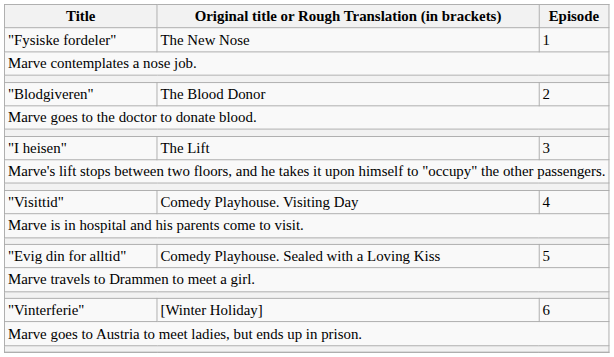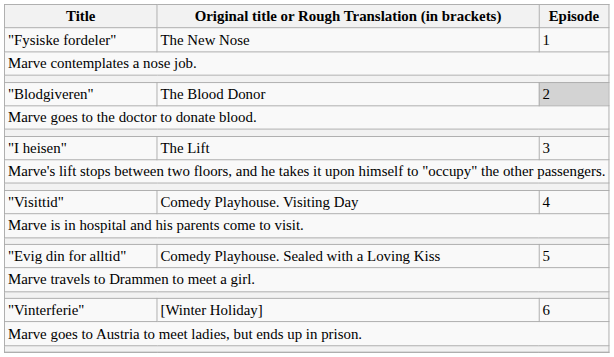(546, 93) no background -> (546, 93) lightgrey background
